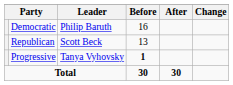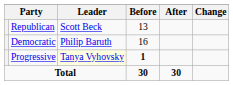rows swapped: (33, 27) <-> (33, 42)
(92, 57) no background -> (92, 57) lightyellow background
